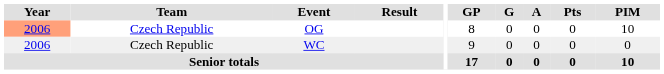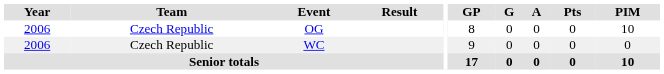(37, 28) lightsalmon background -> (37, 28) no background
